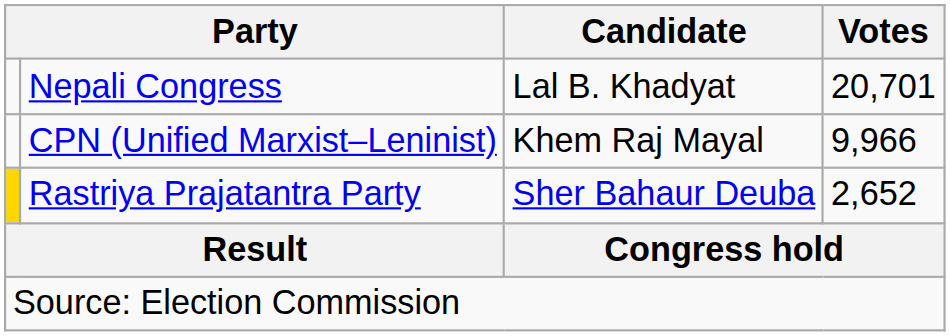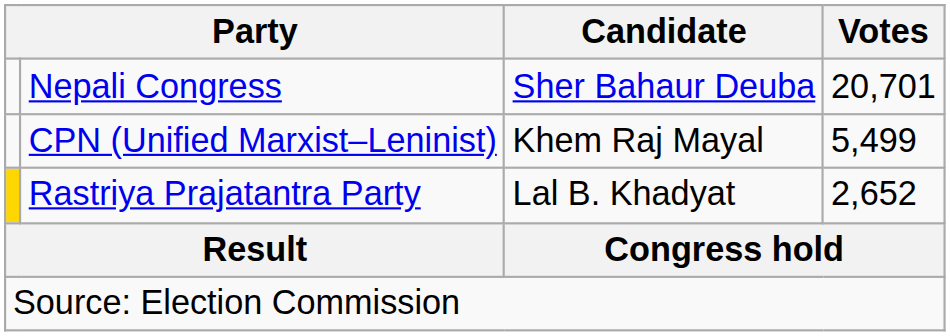(624, 85) Lal B. Khadyat -> (664, 85) Sher Bahaur Deuba
(874, 140) 9,966 -> (874, 140) 5,499
(664, 194) Sher Bahaur Deuba -> (624, 194) Lal B. Khadyat
